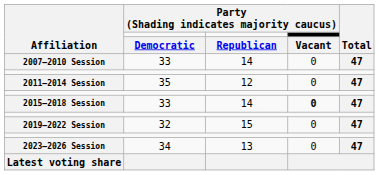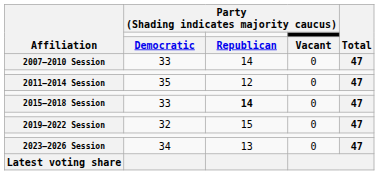(247, 104) normal -> (247, 104) bold
(314, 104) bold -> (314, 104) normal
